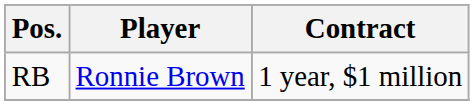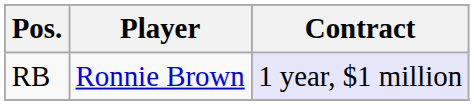(360, 76) no background -> (360, 76) lavender background
